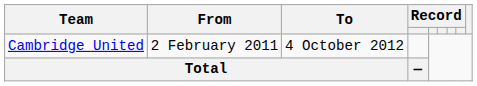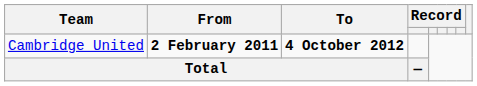(215, 46) normal -> (215, 46) bold
(345, 46) normal -> (345, 46) bold
